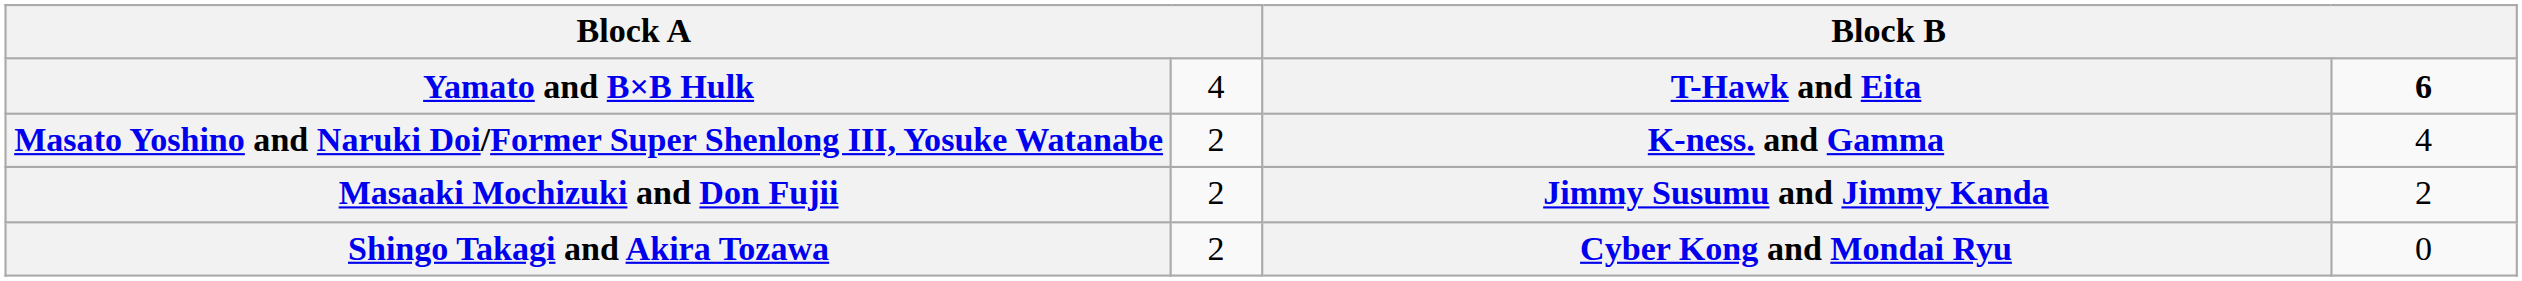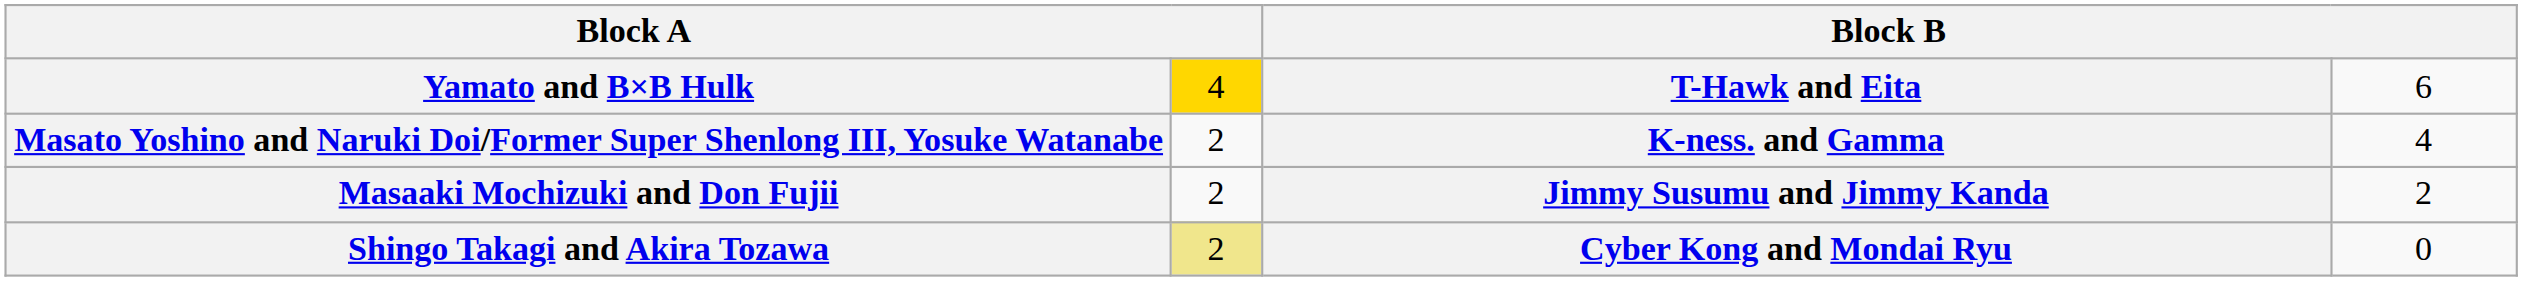(1216, 85) no background -> (1216, 85) gold background
(2423, 85) bold -> (2423, 85) normal
(1216, 247) no background -> (1216, 247) khaki background
